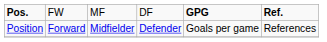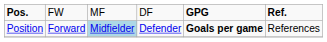(112, 28) no background -> (112, 28) lightblue background
(222, 28) normal -> (224, 28) bold
